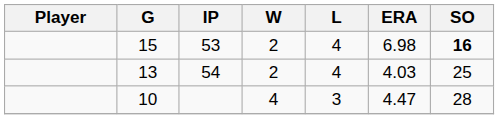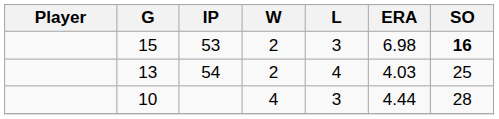(337, 45) 4 -> (337, 45) 3
(399, 99) 4.47 -> (399, 99) 4.44
